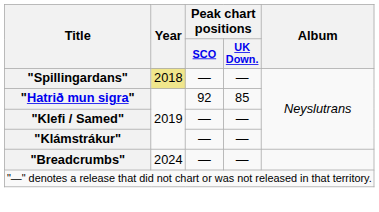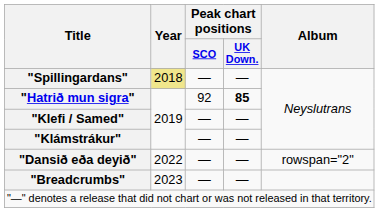(242, 98) normal -> (242, 98) bold
+ row: (78, 159)
(168, 159) 2024 -> (168, 180) 2023
